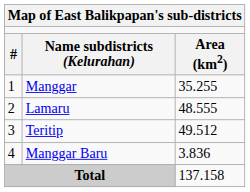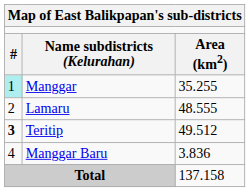(11, 86) no background -> (11, 86) paleturquoise background
(11, 131) normal -> (11, 131) bold
